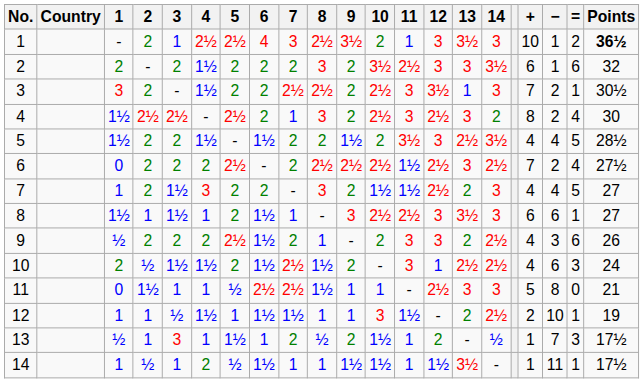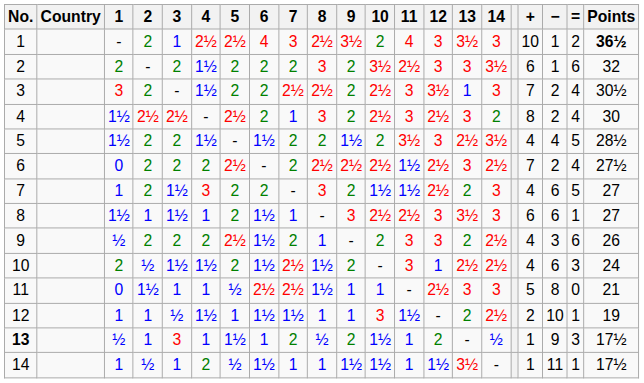(409, 41) 1 -> (409, 41) 4
(576, 91) 1 -> (576, 91) 4
(555, 191) 4 -> (555, 191) 6
(21, 340) normal -> (21, 340) bold
(555, 340) 7 -> (555, 340) 9
